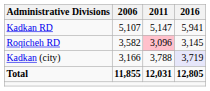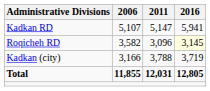(161, 43) pink background -> (161, 43) no background
(192, 43) no background -> (192, 43) lightyellow background
(192, 58) lavender background -> (192, 58) no background
